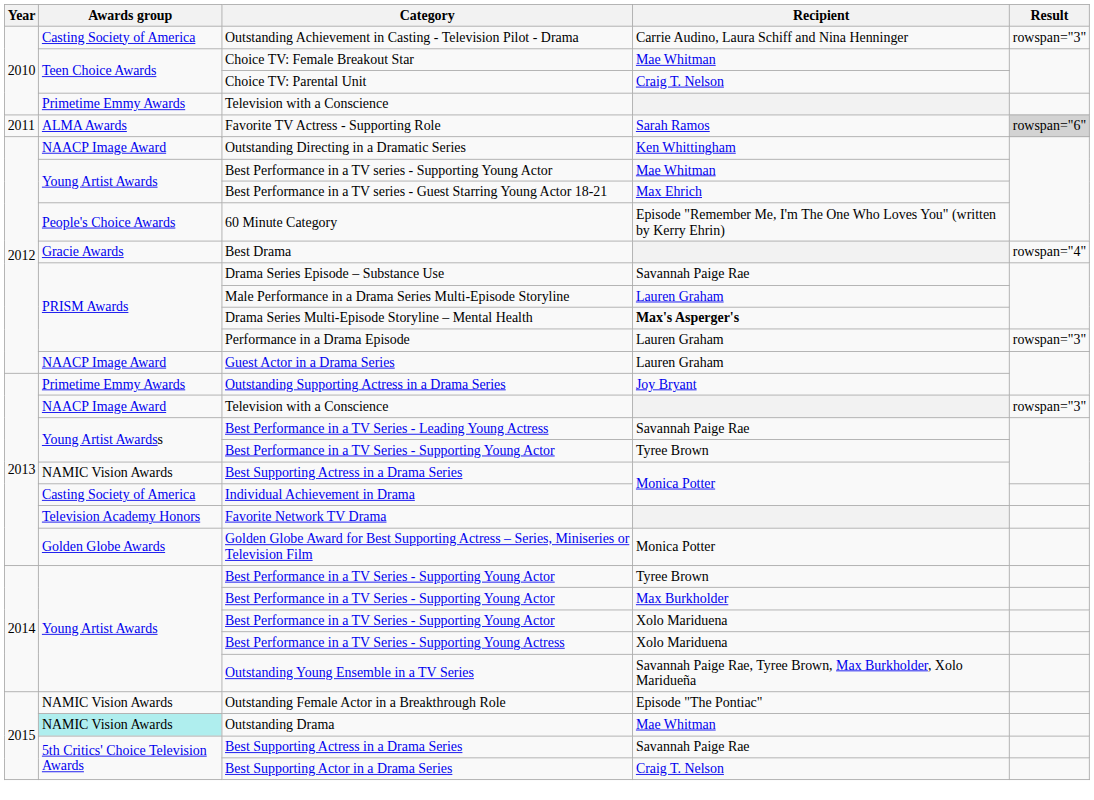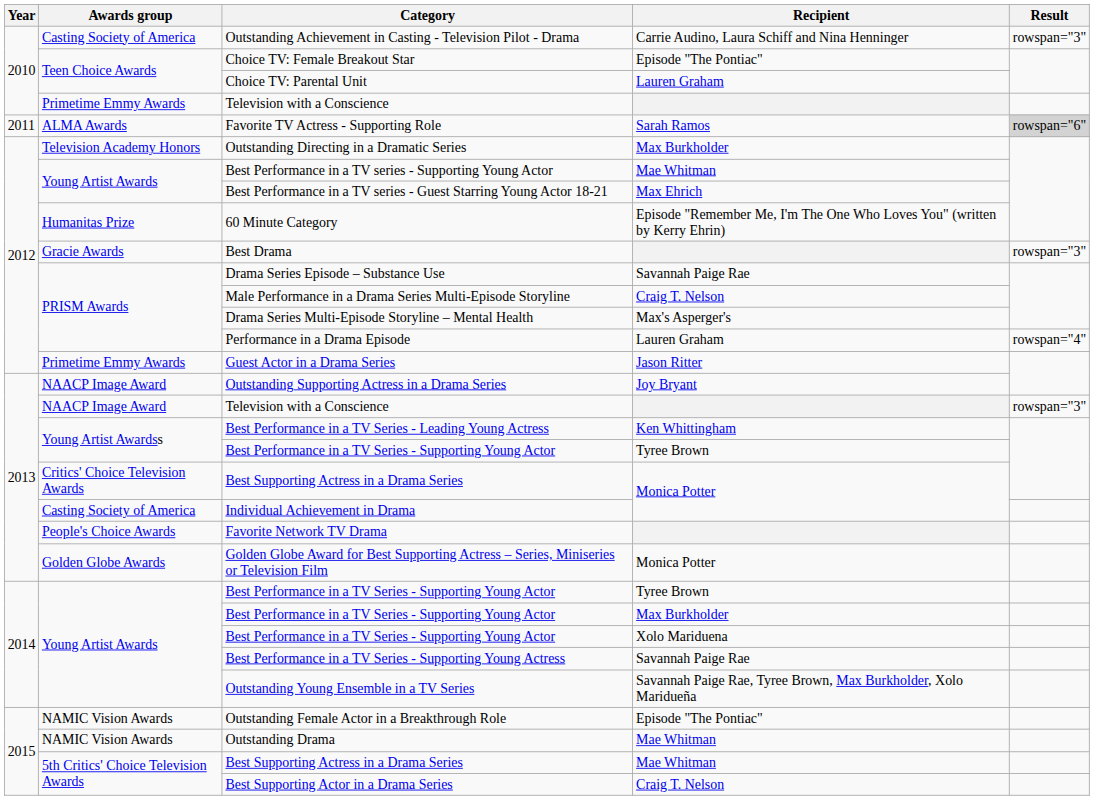(676, 59) Mae Whitman -> (699, 59) Episode "The Pontiac"
(680, 81) Craig T. Nelson -> (680, 81) Lauren Graham
(104, 147) NAACP Image Award -> (121, 147) Television Academy Honors
(686, 147) Ken Whittingham -> (682, 147) Max Burkholder
(109, 222) People's Choice Awards -> (88, 222) Humanitas Prize
(1049, 251) rowspan="4" -> (1049, 251) rowspan="3"
(680, 296) Lauren Graham -> (680, 296) Craig T. Nelson
(688, 318) bold -> (684, 318) normal
(1049, 340) rowspan="3" -> (1049, 340) rowspan="4"
(104, 362) NAACP Image Award -> (114, 362) Primetime Emmy Awards
(680, 362) Lauren Graham -> (669, 362) Jason Ritter
(114, 384) Primetime Emmy Awards -> (104, 384) NAACP Image Award
(693, 428) Savannah Paige Rae -> (686, 428) Ken Whittingham
(107, 472) NAMIC Vision Awards -> (114, 480) Critics' Choice Television Awards
(121, 516) Television Academy Honors -> (109, 532) People's Choice Awards
(682, 642) Xolo Mariduena -> (693, 658) Savannah Paige Rae
(107, 724) paleturquoise background -> (107, 740) no background
(693, 746) Savannah Paige Rae -> (676, 762) Mae Whitman
